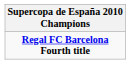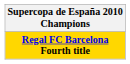(65, 45) no background -> (65, 45) gold background
